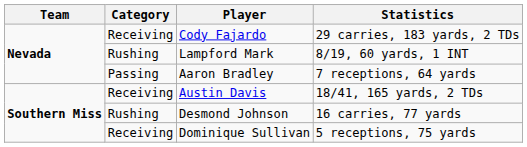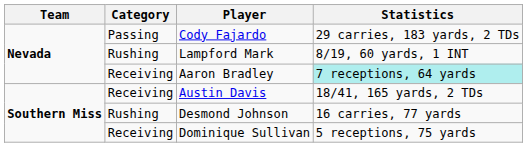(140, 34) Receiving -> (133, 34) Passing
(133, 74) Passing -> (140, 74) Receiving
(396, 74) no background -> (396, 74) paleturquoise background
